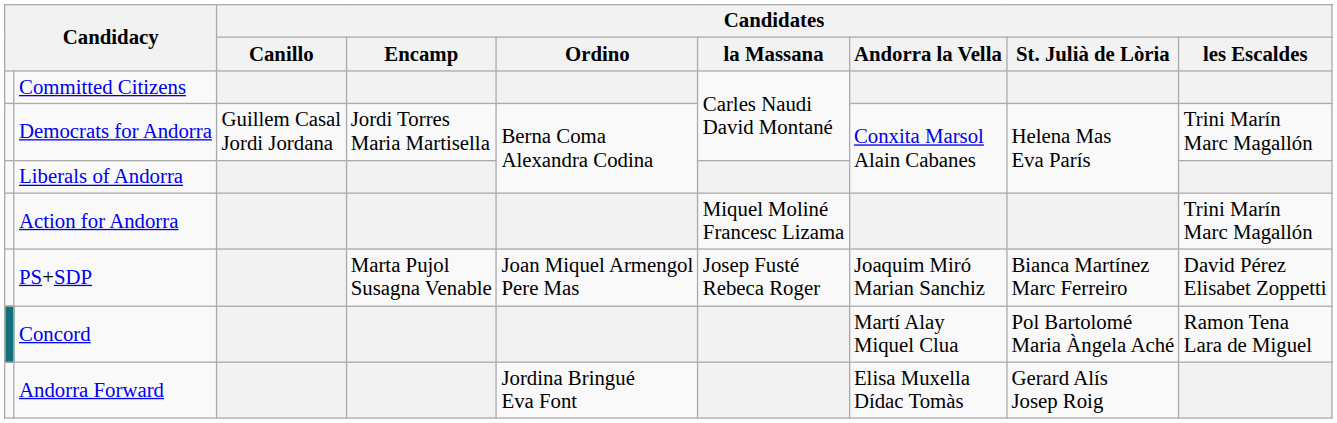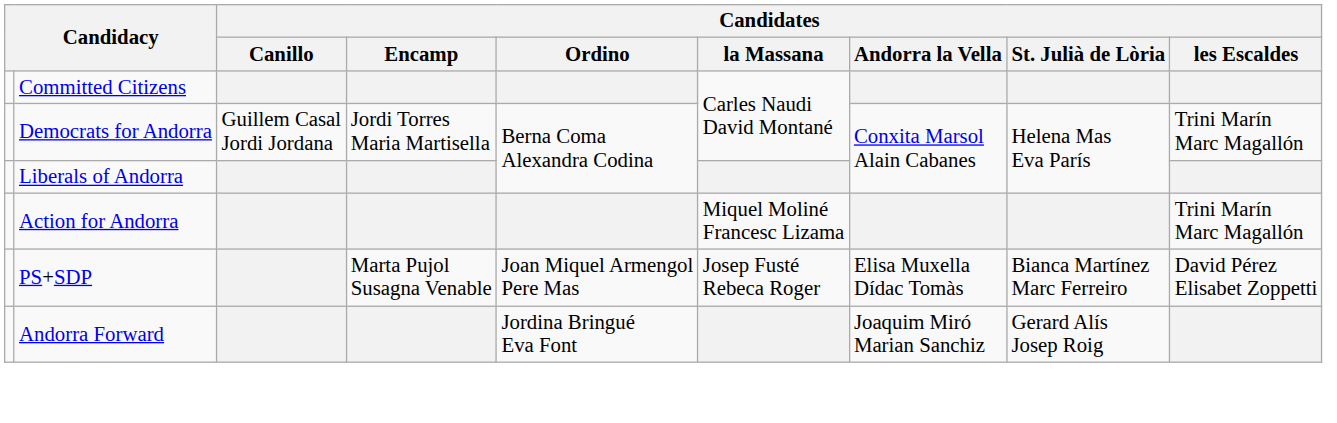(919, 277) Joaquim Miró Marian Sanchiz -> (912, 277) Elisa Muxella Dídac Tomàs
- row: (55, 333)
(912, 390) Elisa Muxella Dídac Tomàs -> (919, 333) Joaquim Miró Marian Sanchiz
